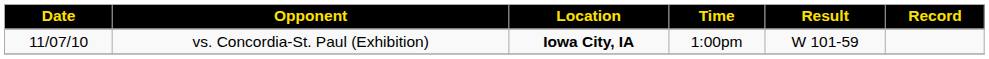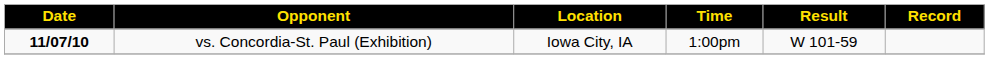(59, 41) normal -> (59, 41) bold
(589, 41) bold -> (590, 41) normal
